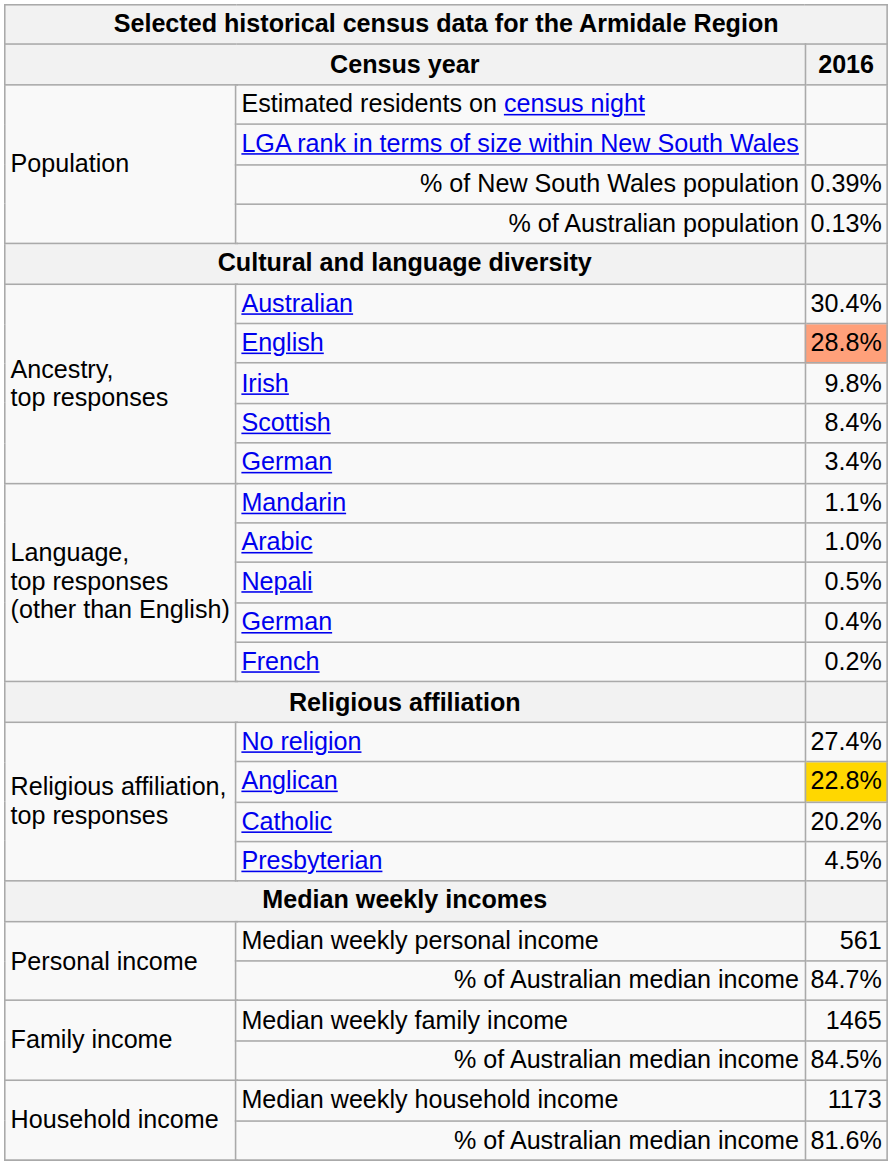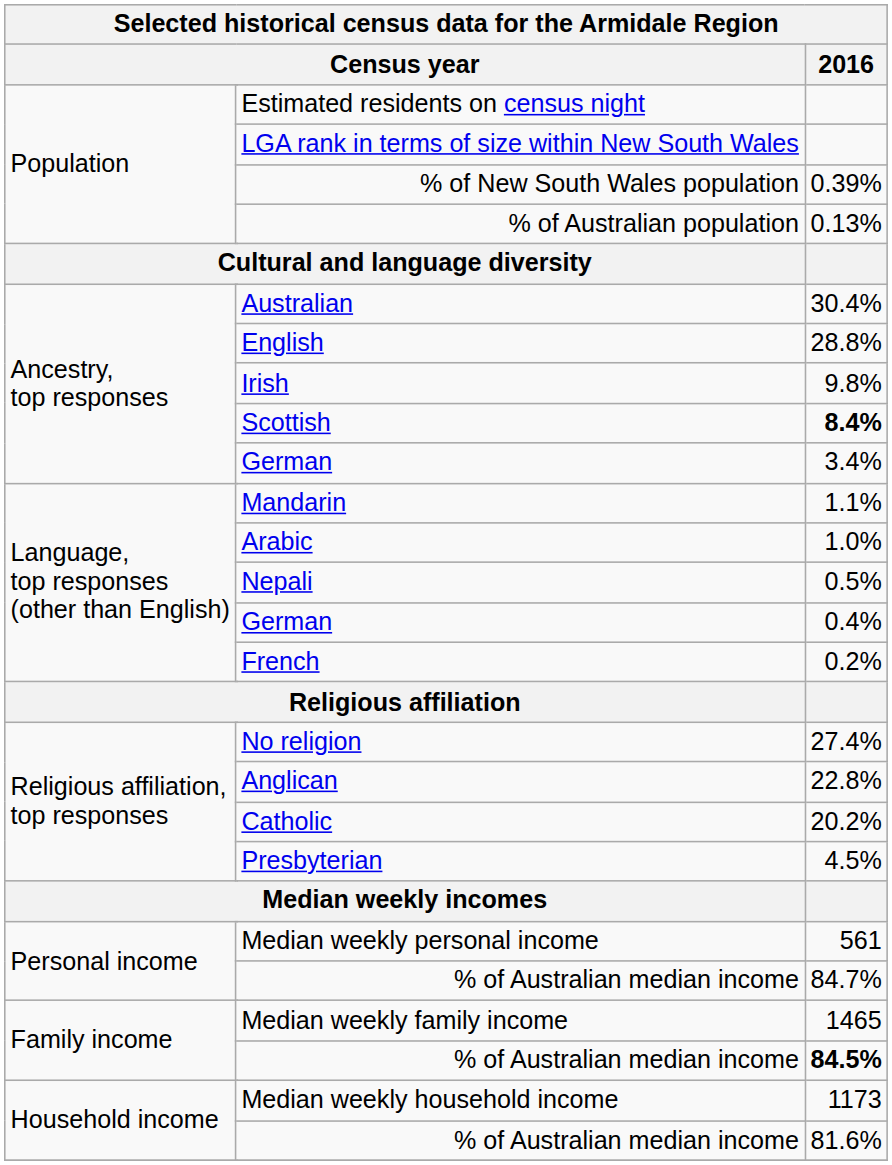(846, 343) lightsalmon background -> (846, 343) no background
(853, 422) normal -> (853, 422) bold
(846, 781) gold background -> (846, 781) no background
(846, 1060) normal -> (846, 1060) bold
